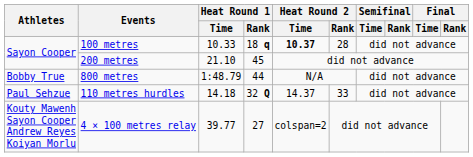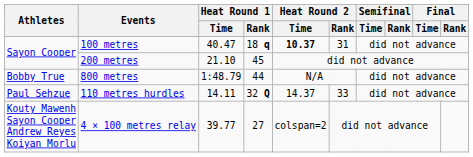(221, 44) 10.33 -> (221, 44) 40.47
(343, 44) 28 -> (343, 44) 31
(221, 93) 14.18 -> (221, 93) 14.11
